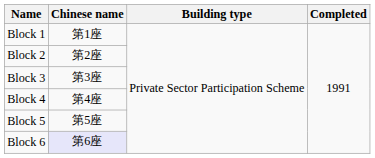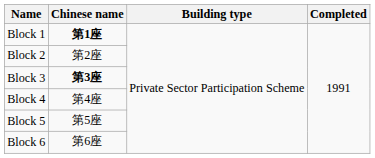(87, 34) normal -> (87, 34) bold
(87, 77) normal -> (87, 77) bold
(87, 142) lavender background -> (87, 142) no background
